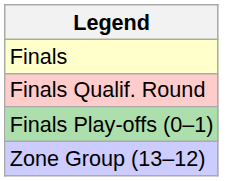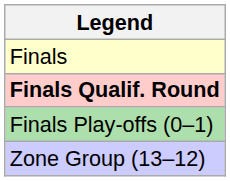(108, 90) normal -> (115, 90) bold
